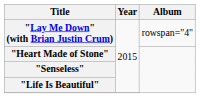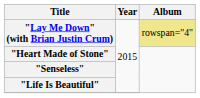(167, 33) no background -> (167, 33) khaki background
